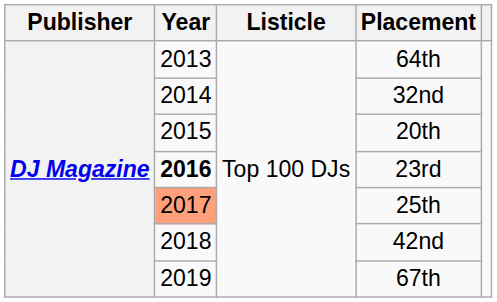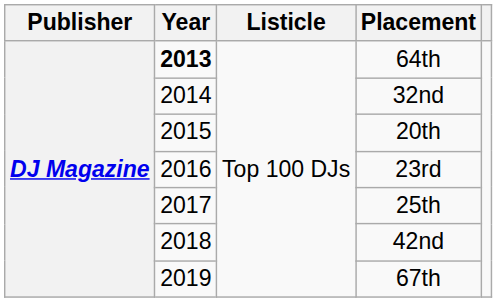(186, 59) normal -> (186, 59) bold
(186, 168) bold -> (186, 168) normal
(186, 205) lightsalmon background -> (186, 205) no background
